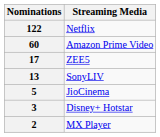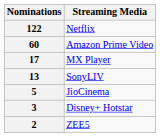(78, 60) ZEE5 -> (88, 60) MX Player
(88, 124) MX Player -> (78, 124) ZEE5
